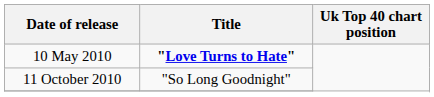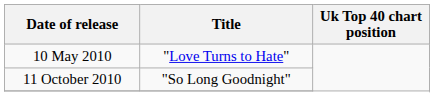(226, 56) bold -> (226, 56) normal
